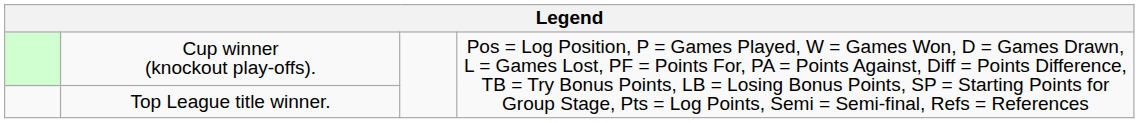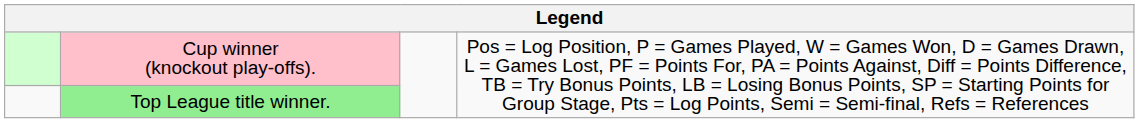(231, 58) no background -> (231, 58) pink background
(231, 101) no background -> (231, 101) lightgreen background
